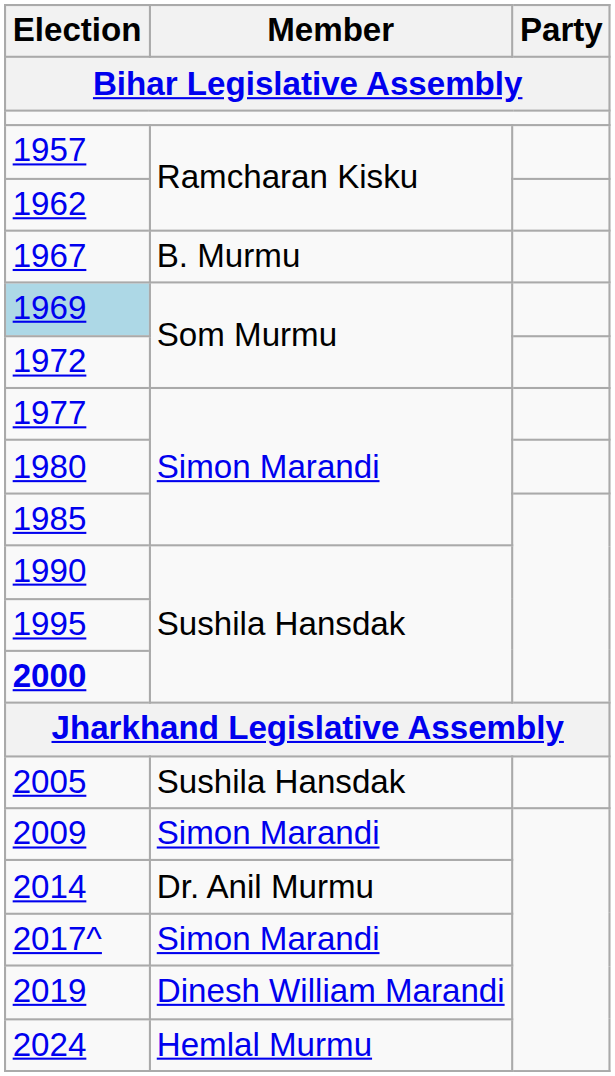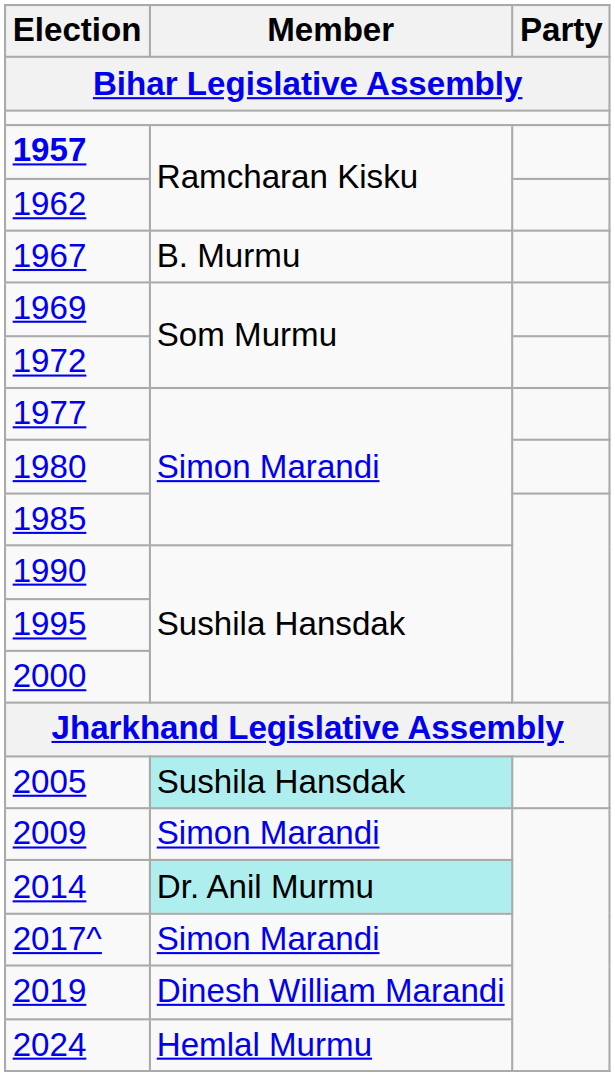(50, 151) normal -> (50, 151) bold
(50, 308) lightblue background -> (50, 308) no background
(50, 676) bold -> (50, 676) normal
(281, 781) no background -> (281, 781) paleturquoise background
(265, 886) no background -> (265, 886) paleturquoise background
